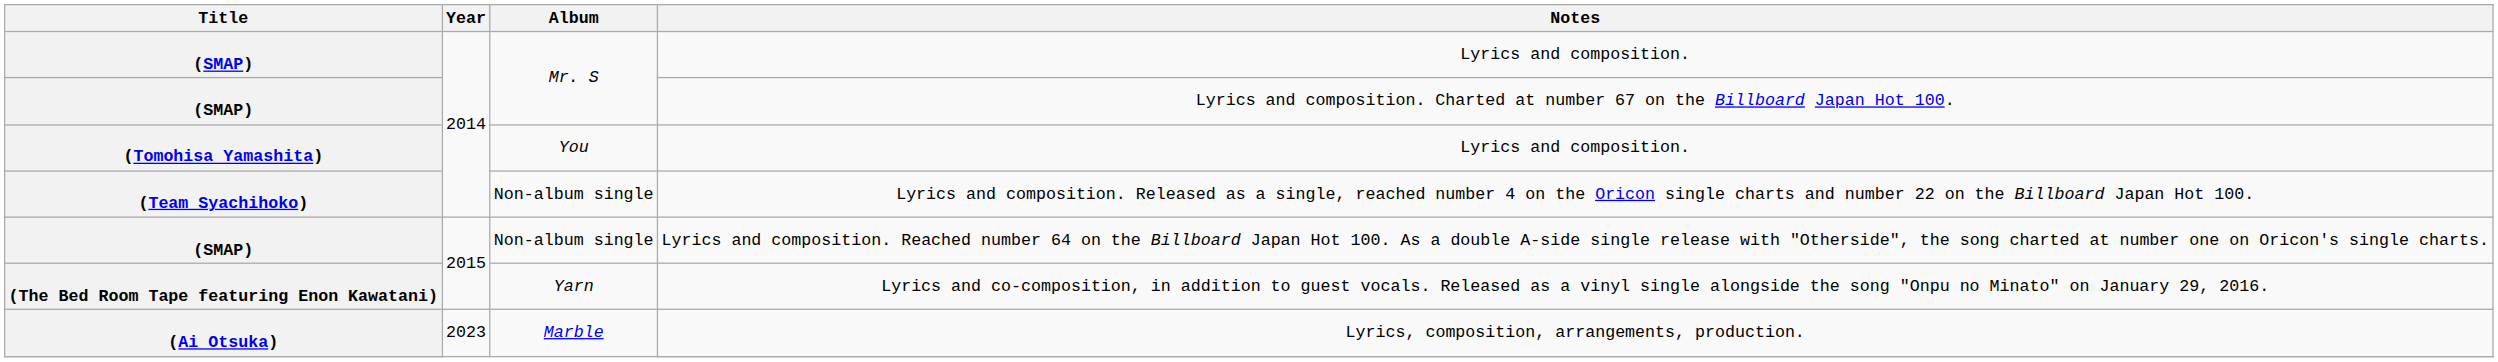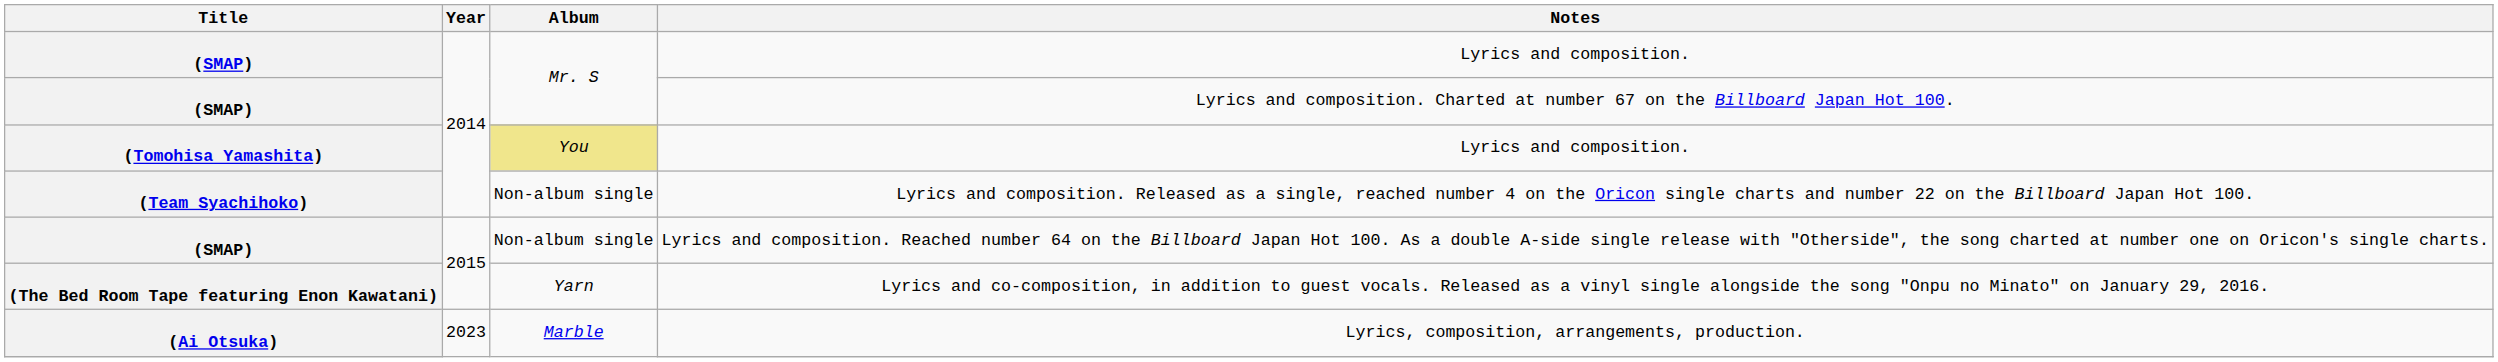(574, 148) no background -> (574, 148) khaki background
